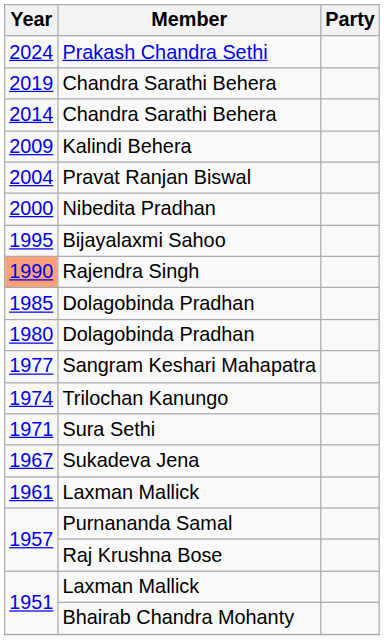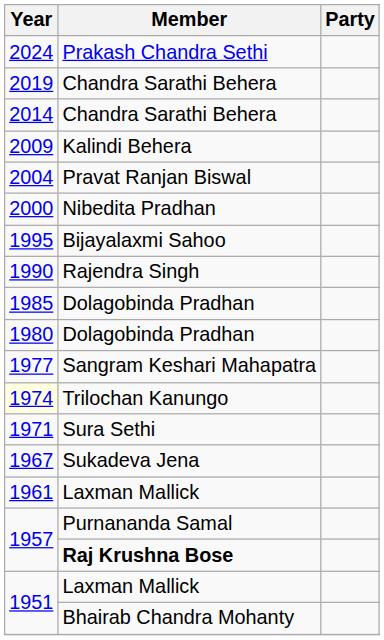(31, 271) lightsalmon background -> (31, 271) no background
(31, 397) no background -> (31, 397) lightyellow background
(142, 555) normal -> (148, 555) bold
